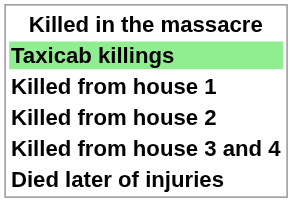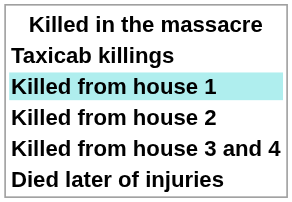(93, 55) lightgreen background -> (93, 55) no background
(114, 85) no background -> (114, 85) paleturquoise background
